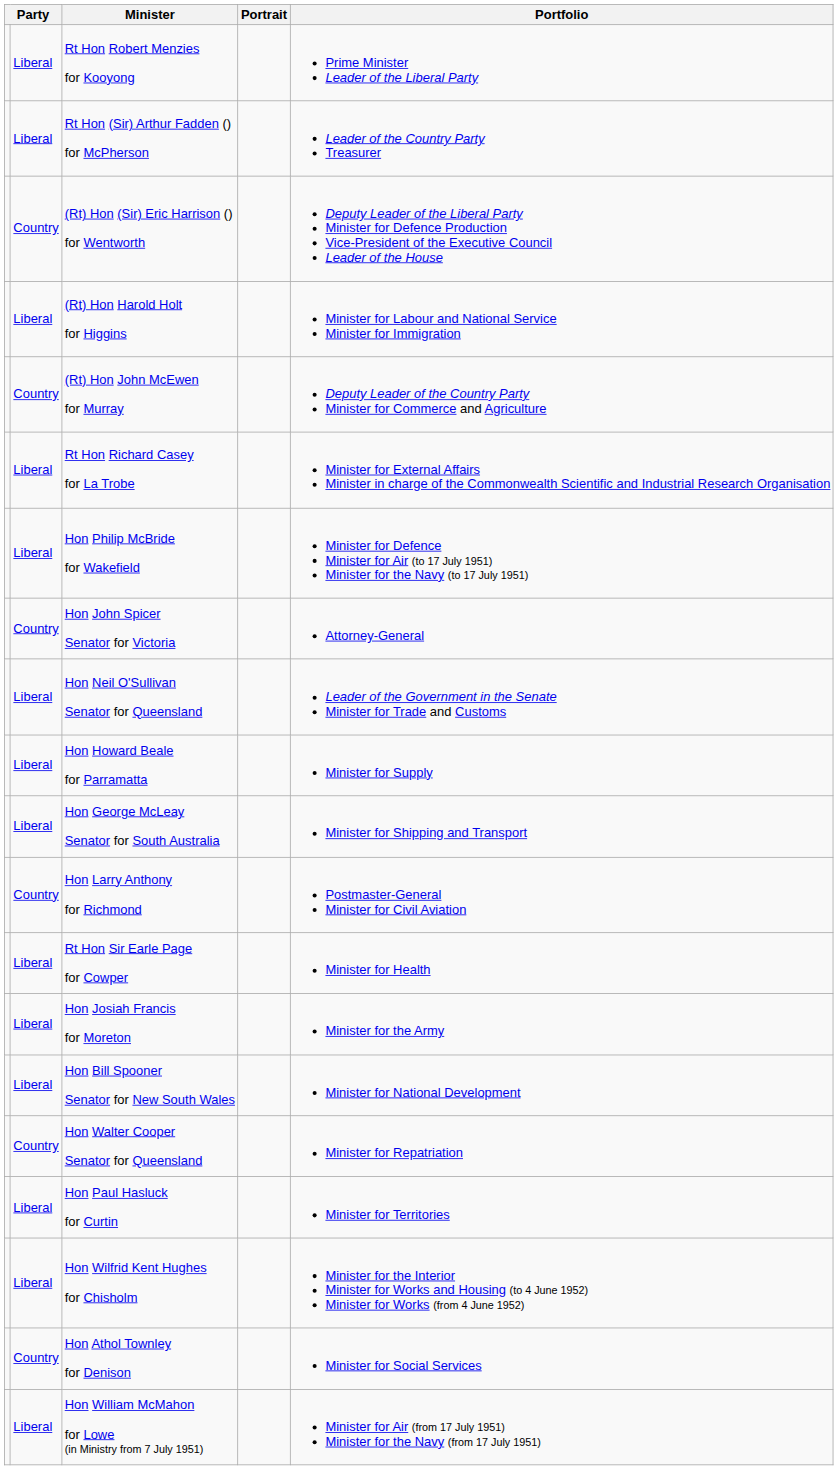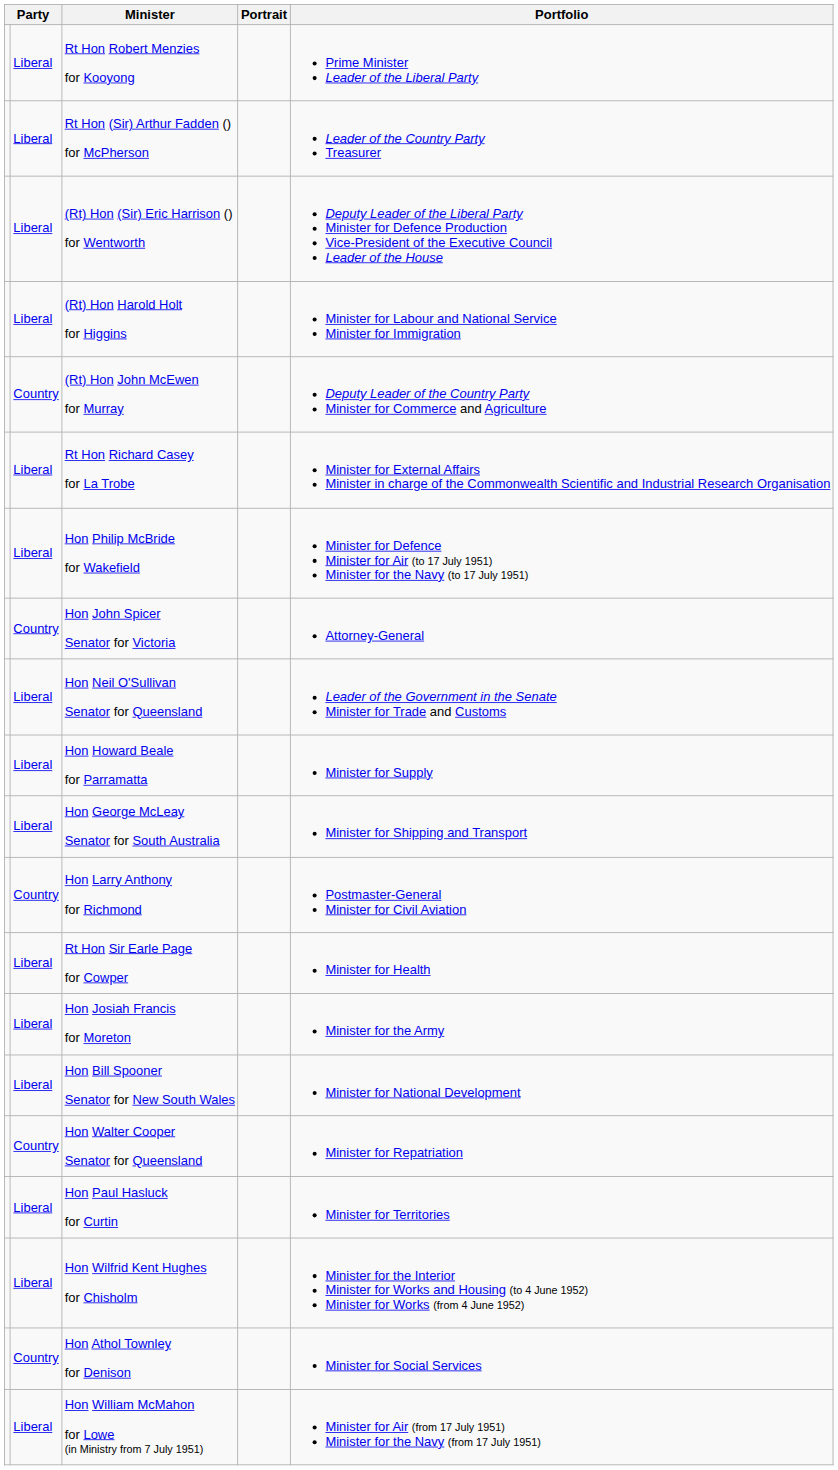(36, 228) Country -> (33, 228) Liberal
